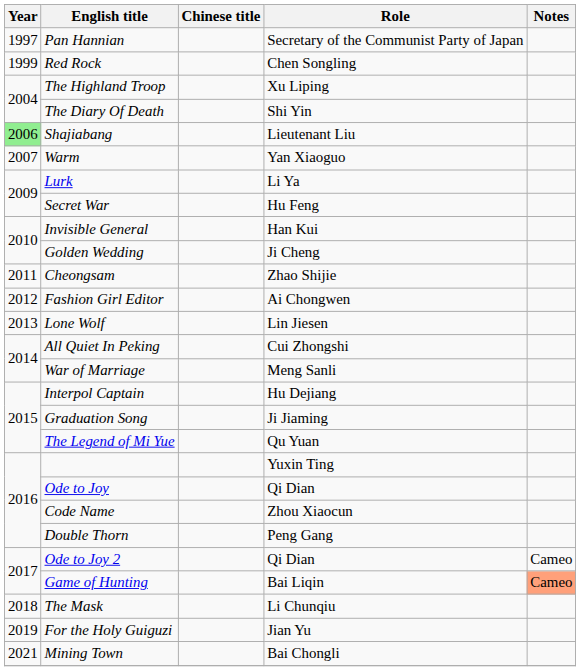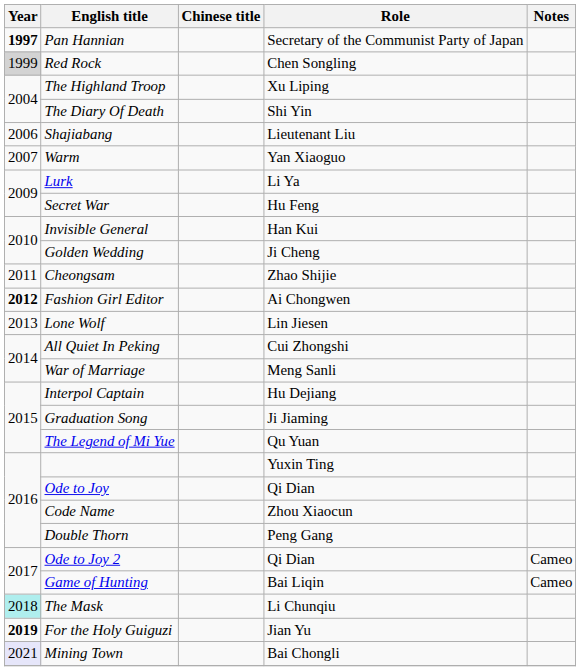(23, 39) normal -> (23, 39) bold
(23, 63) no background -> (23, 63) lightgrey background
(23, 134) lightgreen background -> (23, 134) no background
(23, 299) normal -> (23, 299) bold
(551, 582) lightsalmon background -> (551, 582) no background
(23, 606) no background -> (23, 606) paleturquoise background
(23, 629) normal -> (23, 629) bold
(23, 653) no background -> (23, 653) lavender background
